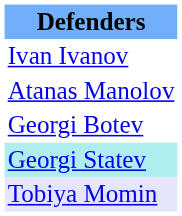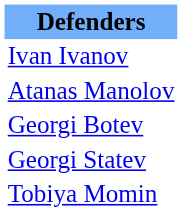(77, 159) paleturquoise background -> (77, 159) no background
(83, 194) lavender background -> (83, 194) no background
